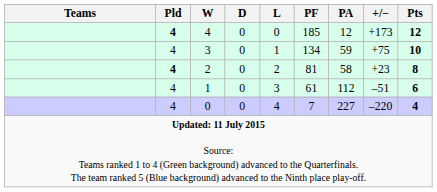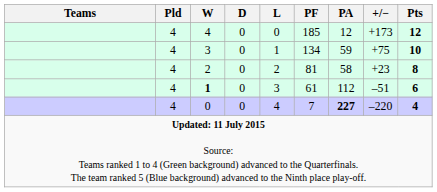(173, 32) bold -> (173, 32) normal
(173, 69) bold -> (173, 69) normal
(208, 87) normal -> (208, 87) bold
(346, 106) normal -> (346, 106) bold
